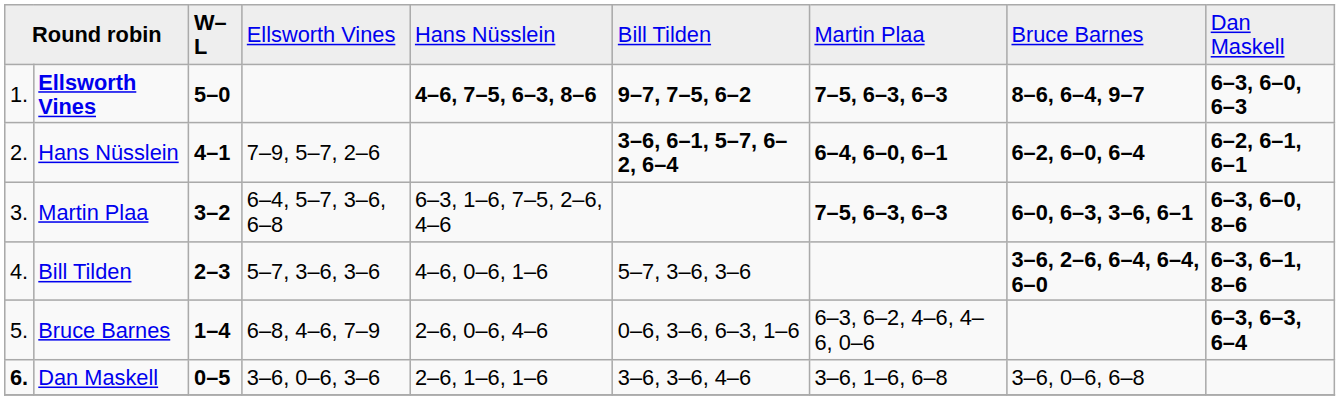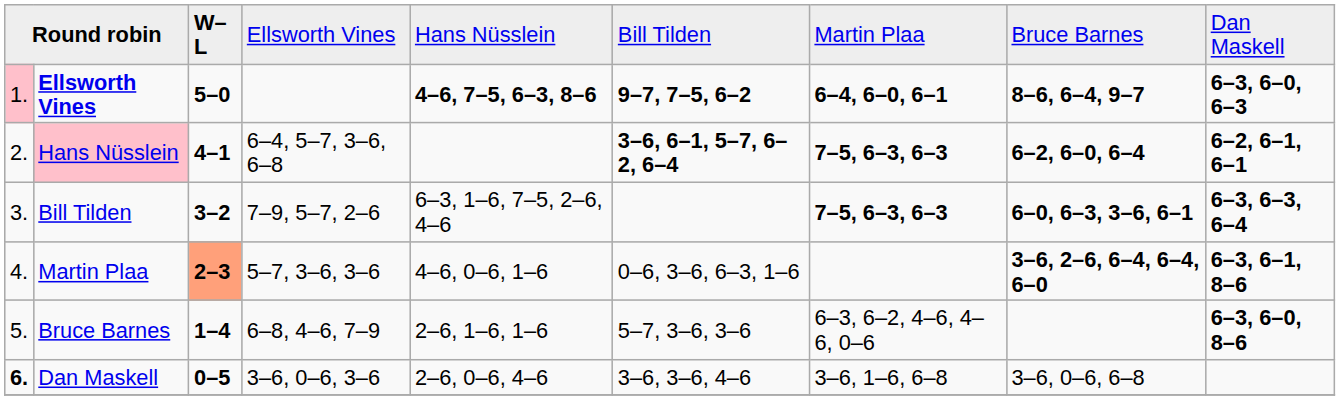(19, 94) no background -> (19, 94) pink background
(881, 94) 7–5, 6–3, 6–3 -> (881, 94) 6–4, 6–0, 6–1
(108, 153) no background -> (108, 153) pink background
(313, 153) 7–9, 5–7, 2–6 -> (316, 153) 6–4, 5–7, 3–6, 6–8
(881, 153) 6–4, 6–0, 6–1 -> (881, 153) 7–5, 6–3, 6–3
(93, 212) Martin Plaa -> (85, 212) Bill Tilden
(316, 212) 6–4, 5–7, 3–6, 6–8 -> (313, 212) 7–9, 5–7, 2–6
(1256, 212) 6–3, 6–0, 8–6 -> (1256, 212) 6–3, 6–3, 6–4
(85, 271) Bill Tilden -> (93, 271) Martin Plaa
(212, 271) no background -> (212, 271) lightsalmon background
(684, 271) 5–7, 3–6, 3–6 -> (709, 271) 0–6, 3–6, 6–3, 1–6
(482, 331) 2–6, 0–6, 4–6 -> (482, 331) 2–6, 1–6, 1–6
(709, 331) 0–6, 3–6, 6–3, 1–6 -> (684, 331) 5–7, 3–6, 3–6
(1256, 331) 6–3, 6–3, 6–4 -> (1256, 331) 6–3, 6–0, 8–6
(482, 378) 2–6, 1–6, 1–6 -> (482, 378) 2–6, 0–6, 4–6
